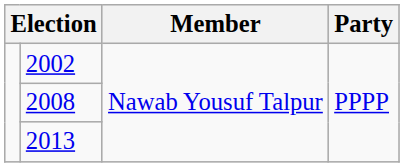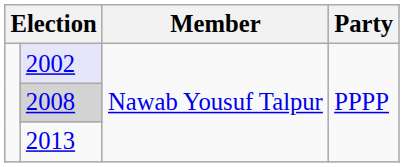(50, 63) no background -> (50, 63) lavender background
(50, 102) no background -> (50, 102) lightgrey background
